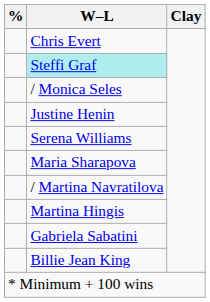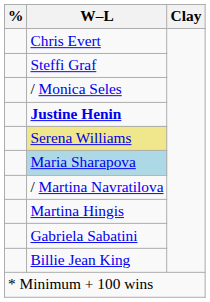(63, 65) paleturquoise background -> (63, 65) no background
(72, 114) normal -> (76, 114) bold
(81, 138) no background -> (81, 138) khaki background
(83, 162) no background -> (83, 162) lightblue background
